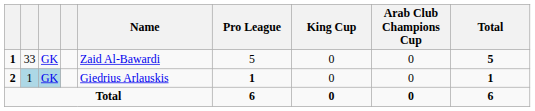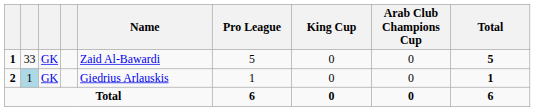(50, 78) lightblue background -> (50, 78) no background
(252, 78) bold -> (252, 78) normal
